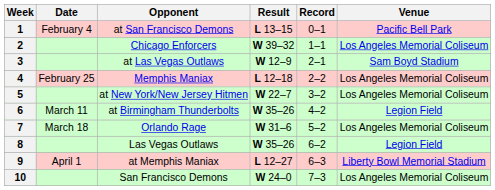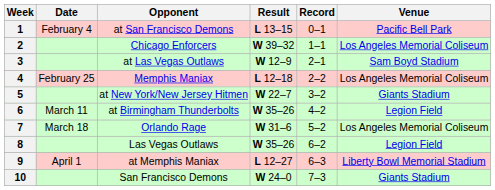(414, 95) Los Angeles Memorial Coliseum -> (414, 95) Giants Stadium
(414, 177) Los Angeles Memorial Coliseum -> (414, 177) Giants Stadium
